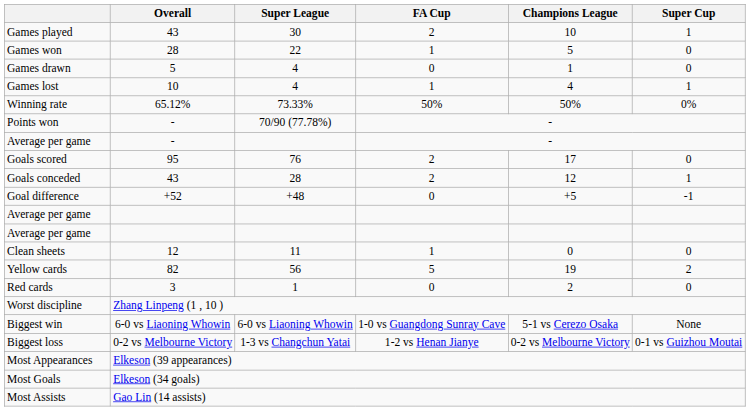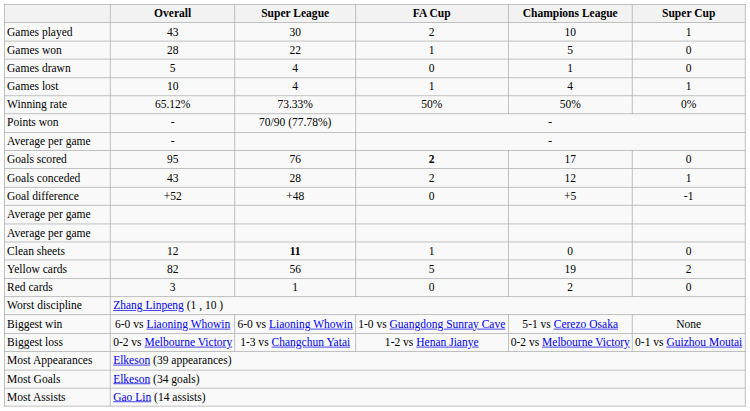(432, 159) normal -> (432, 159) bold
(295, 251) normal -> (295, 251) bold
